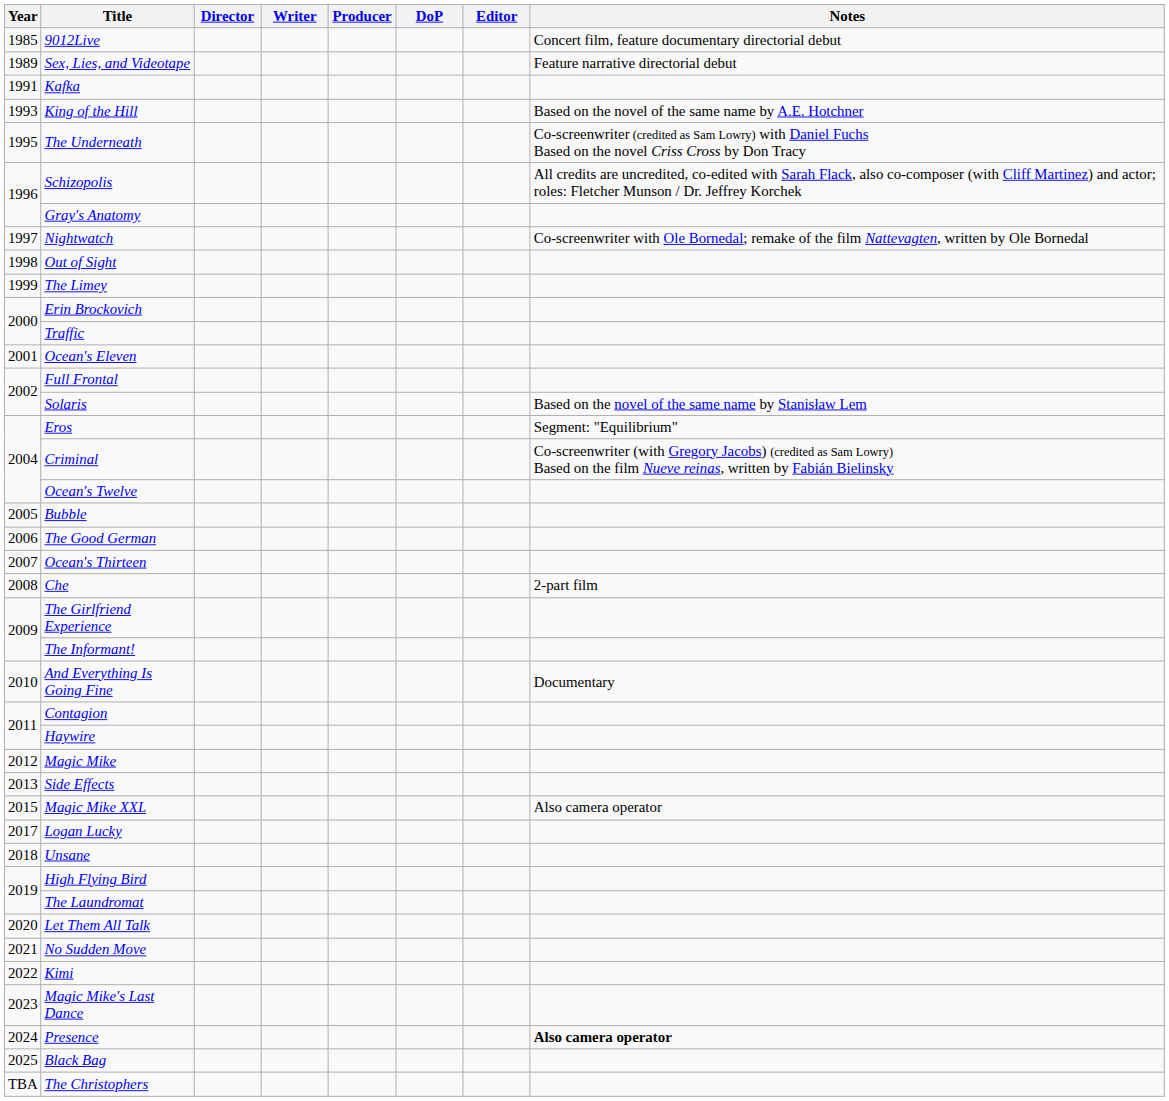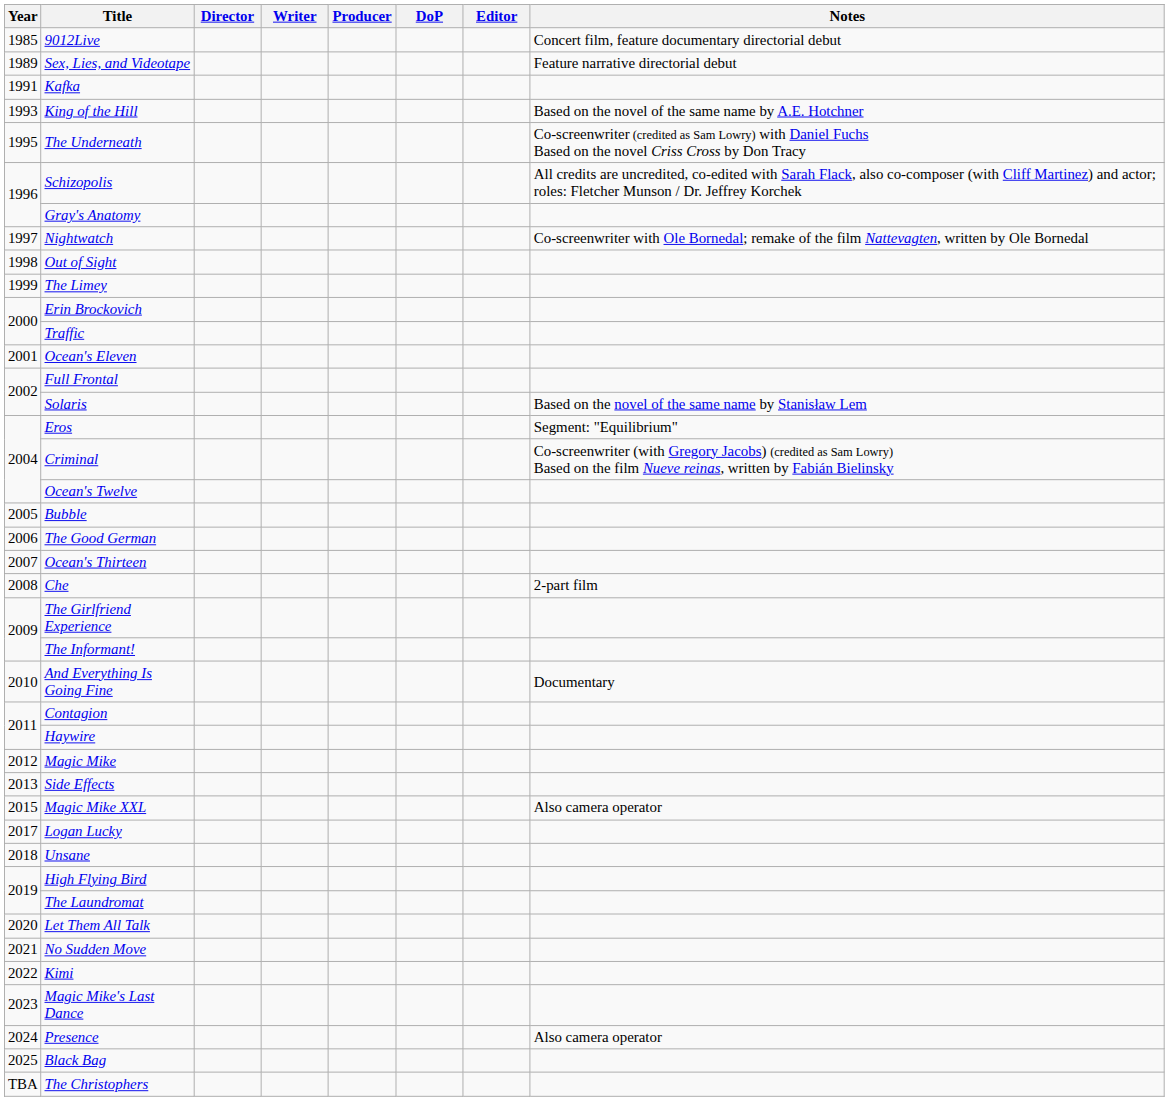(603, 1037) bold -> (598, 1037) normal
